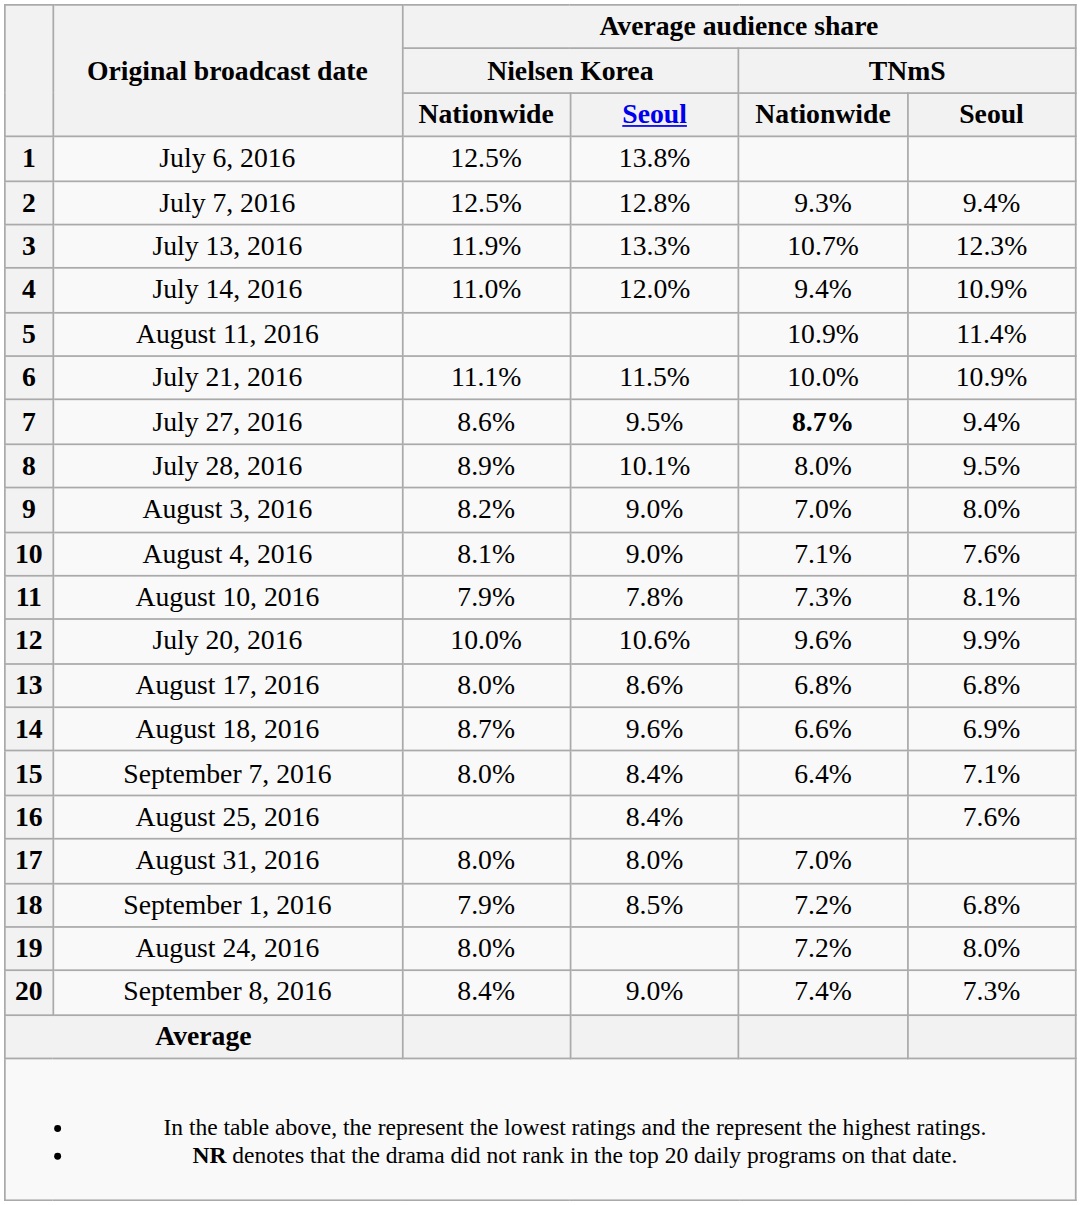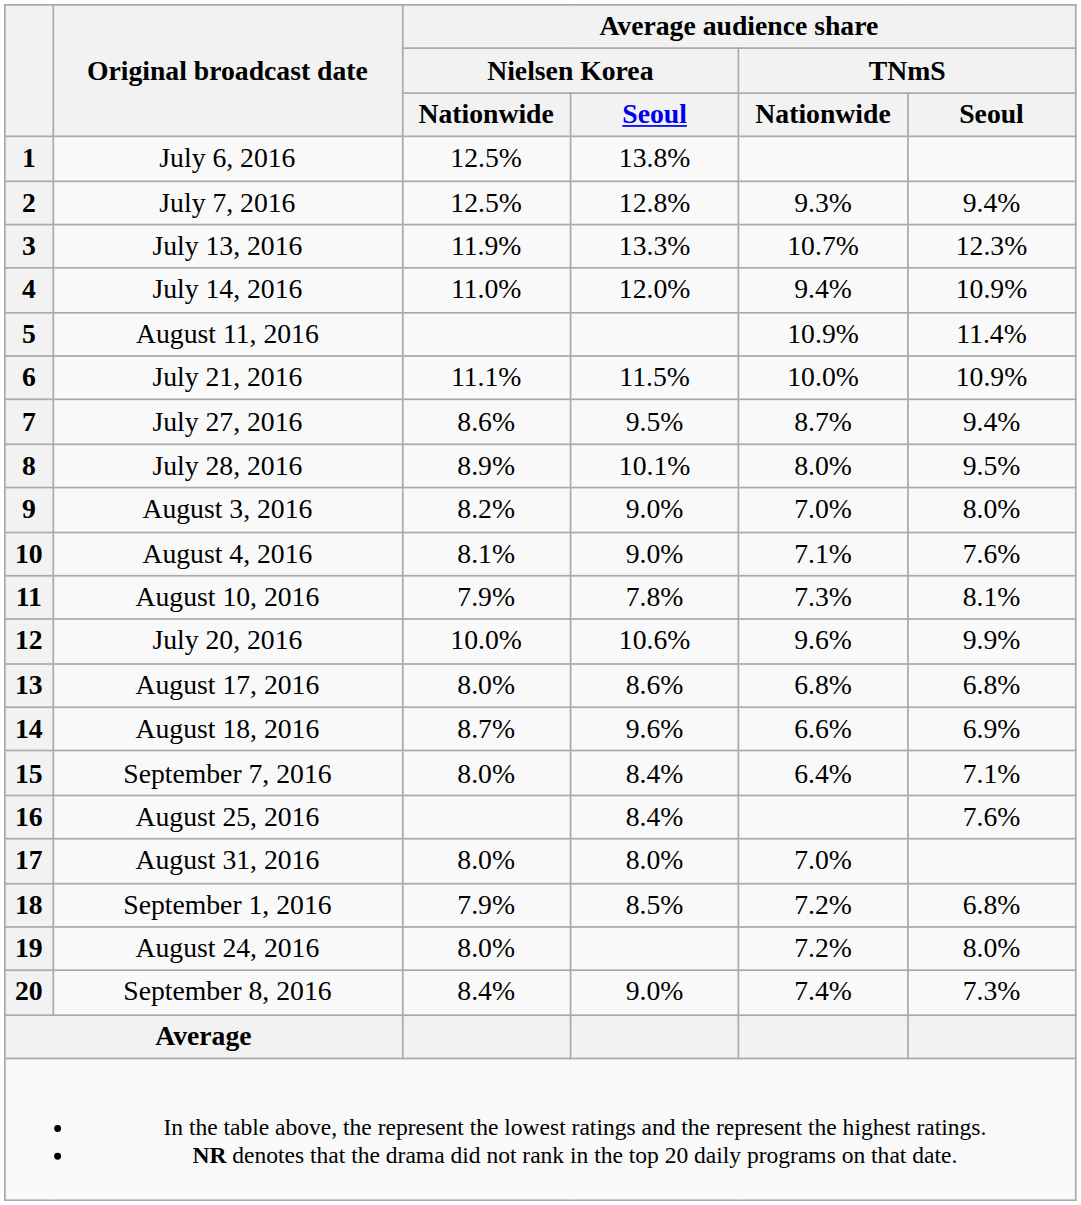(823, 421) bold -> (823, 421) normal
